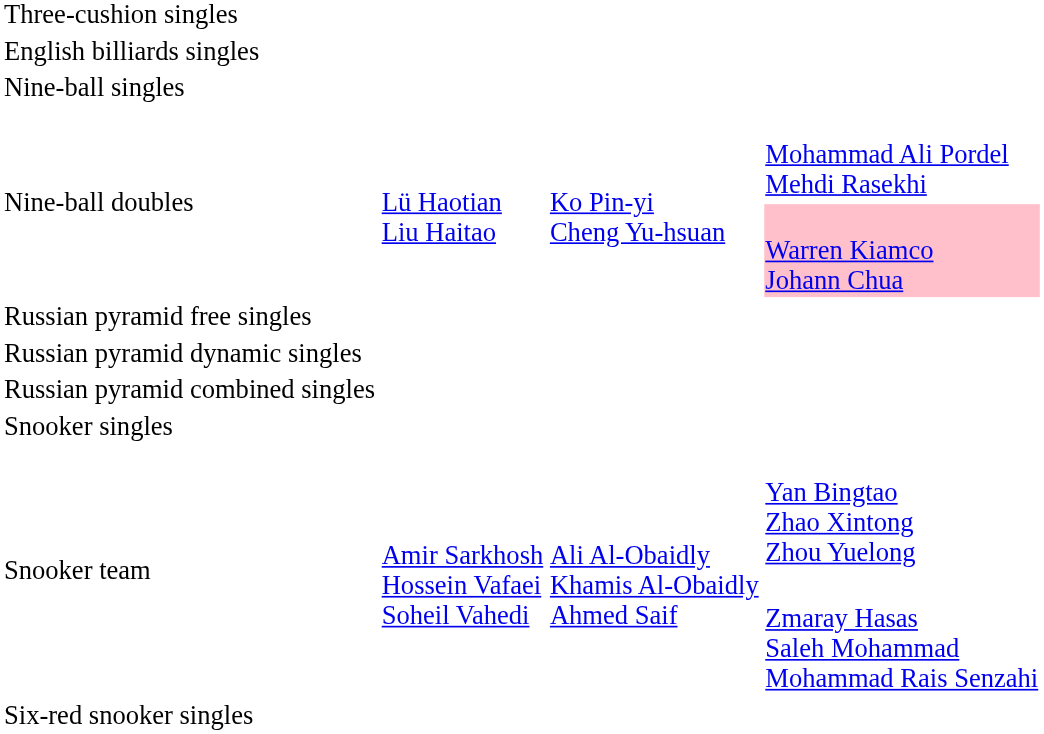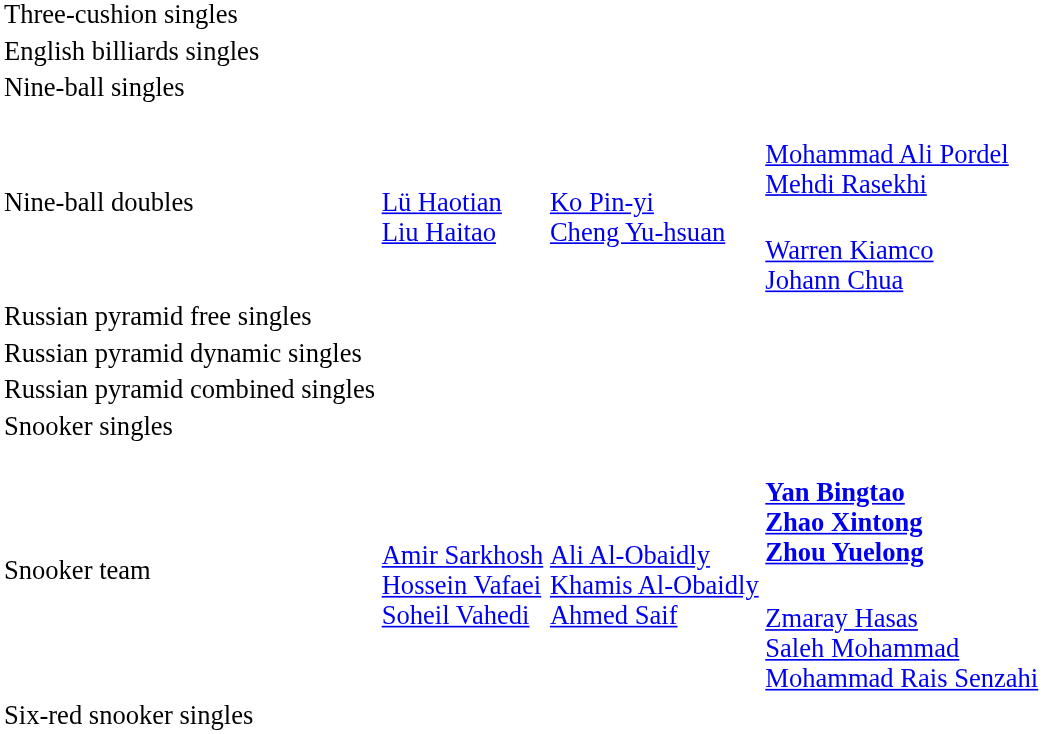(849, 265) pink background -> (849, 265) no background
(840, 522) normal -> (844, 522) bold
